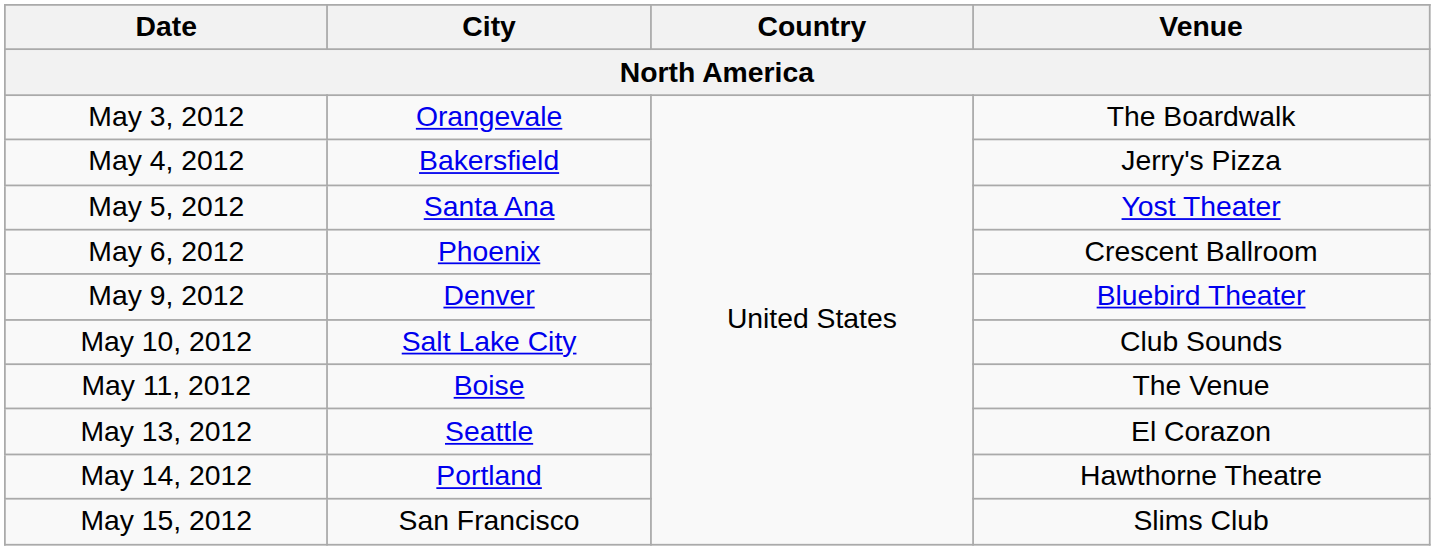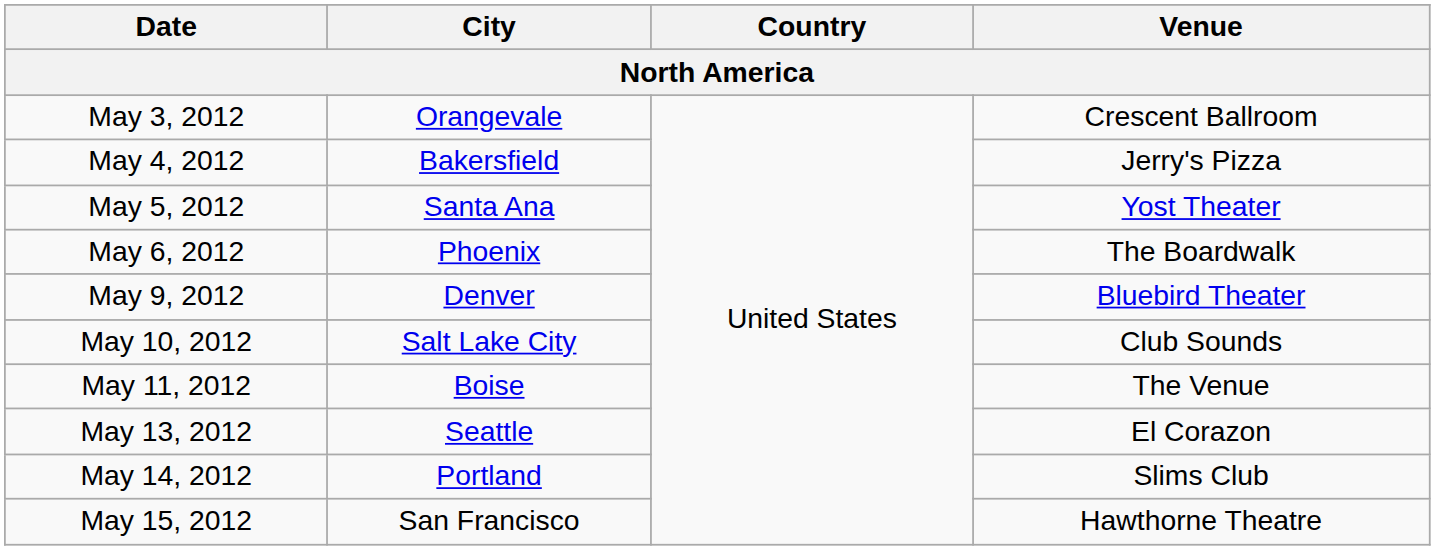(1201, 116) The Boardwalk -> (1201, 116) Crescent Ballroom
(1201, 251) Crescent Ballroom -> (1201, 251) The Boardwalk
(1201, 476) Hawthorne Theatre -> (1201, 476) Slims Club
(1201, 521) Slims Club -> (1201, 521) Hawthorne Theatre
